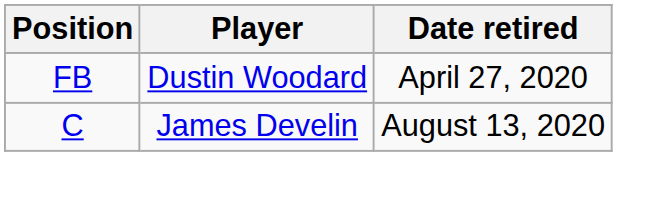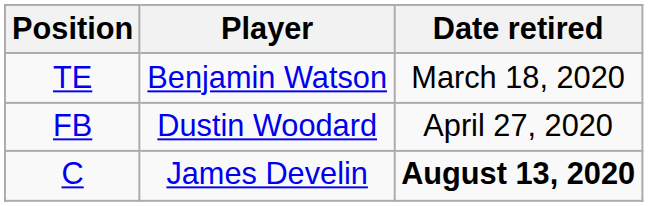+ row: (73, 77)
(493, 126) normal -> (518, 175) bold
